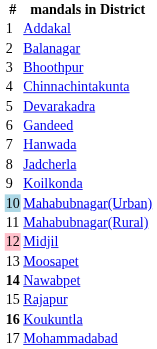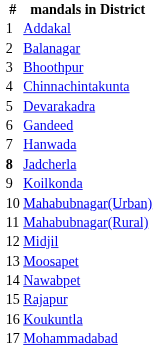(9, 164) normal -> (9, 164) bold
(13, 203) lightblue background -> (13, 203) no background
(13, 241) pink background -> (13, 241) no background
(13, 280) bold -> (13, 280) normal
(13, 319) bold -> (13, 319) normal
